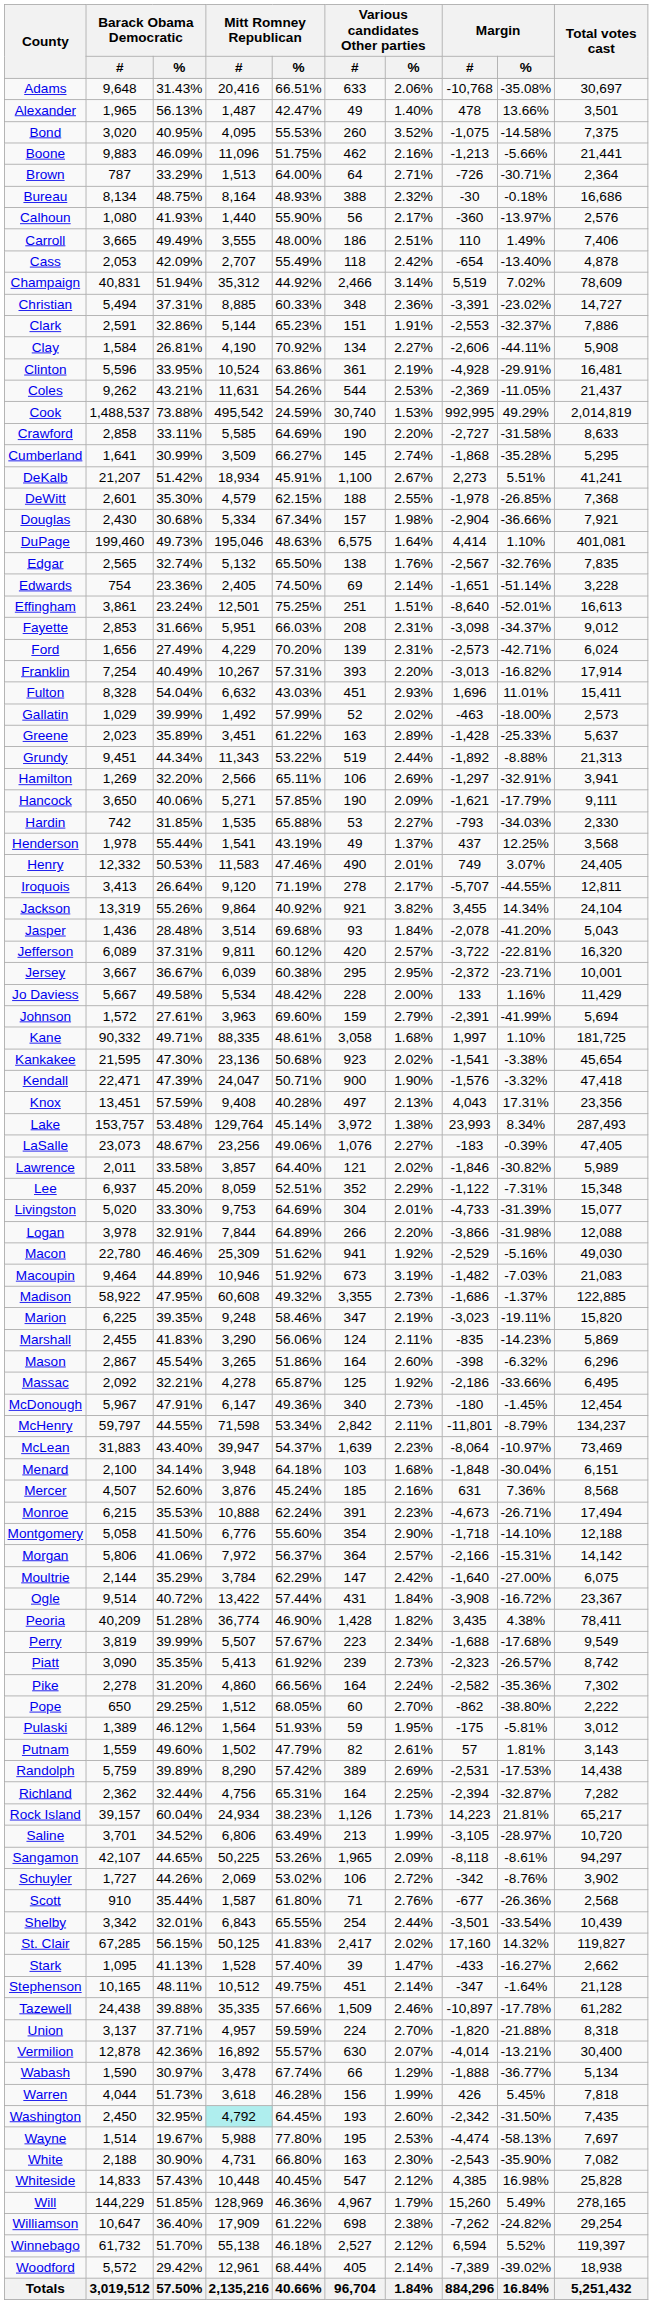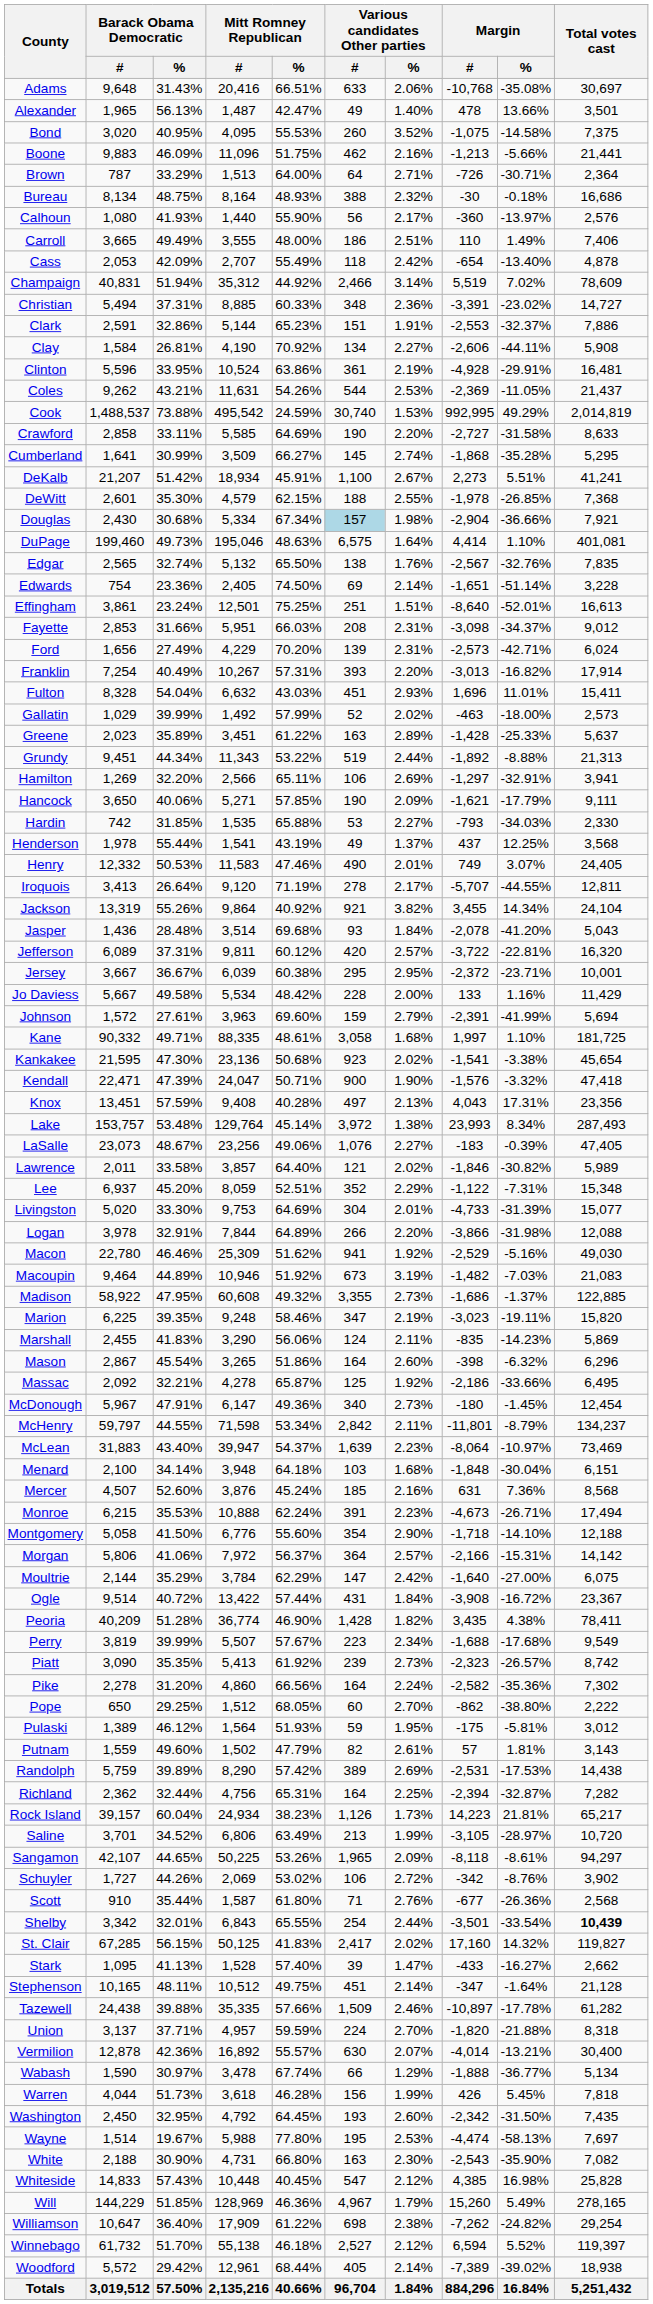(355, 520) no background -> (355, 520) lightblue background
(601, 1922) normal -> (601, 1922) bold
(239, 2116) paleturquoise background -> (239, 2116) no background
